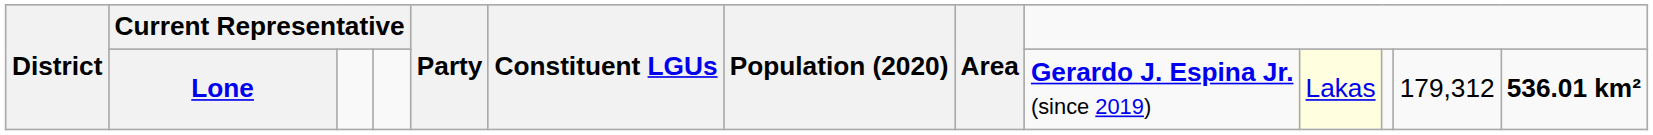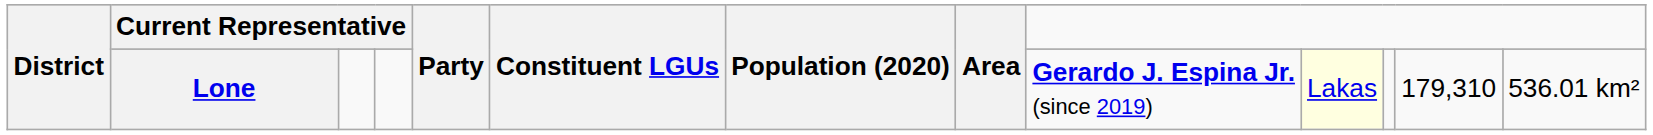(1447, 89) 179,312 -> (1449, 89) 179,310
(1574, 89) bold -> (1574, 89) normal
